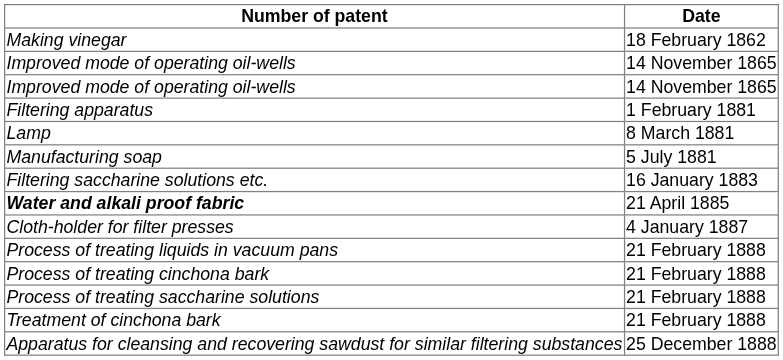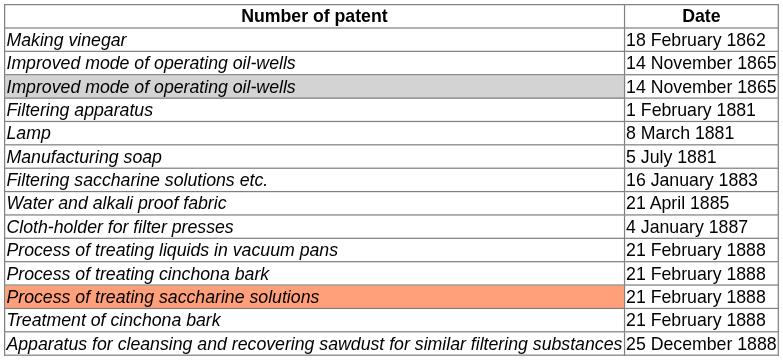(151, 86) no background -> (151, 86) lightgrey background
(125, 203) bold -> (116, 203) normal
(163, 297) no background -> (163, 297) lightsalmon background
